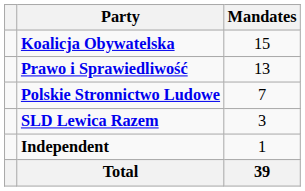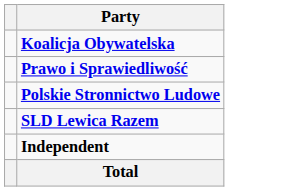- column: (262, 17)
